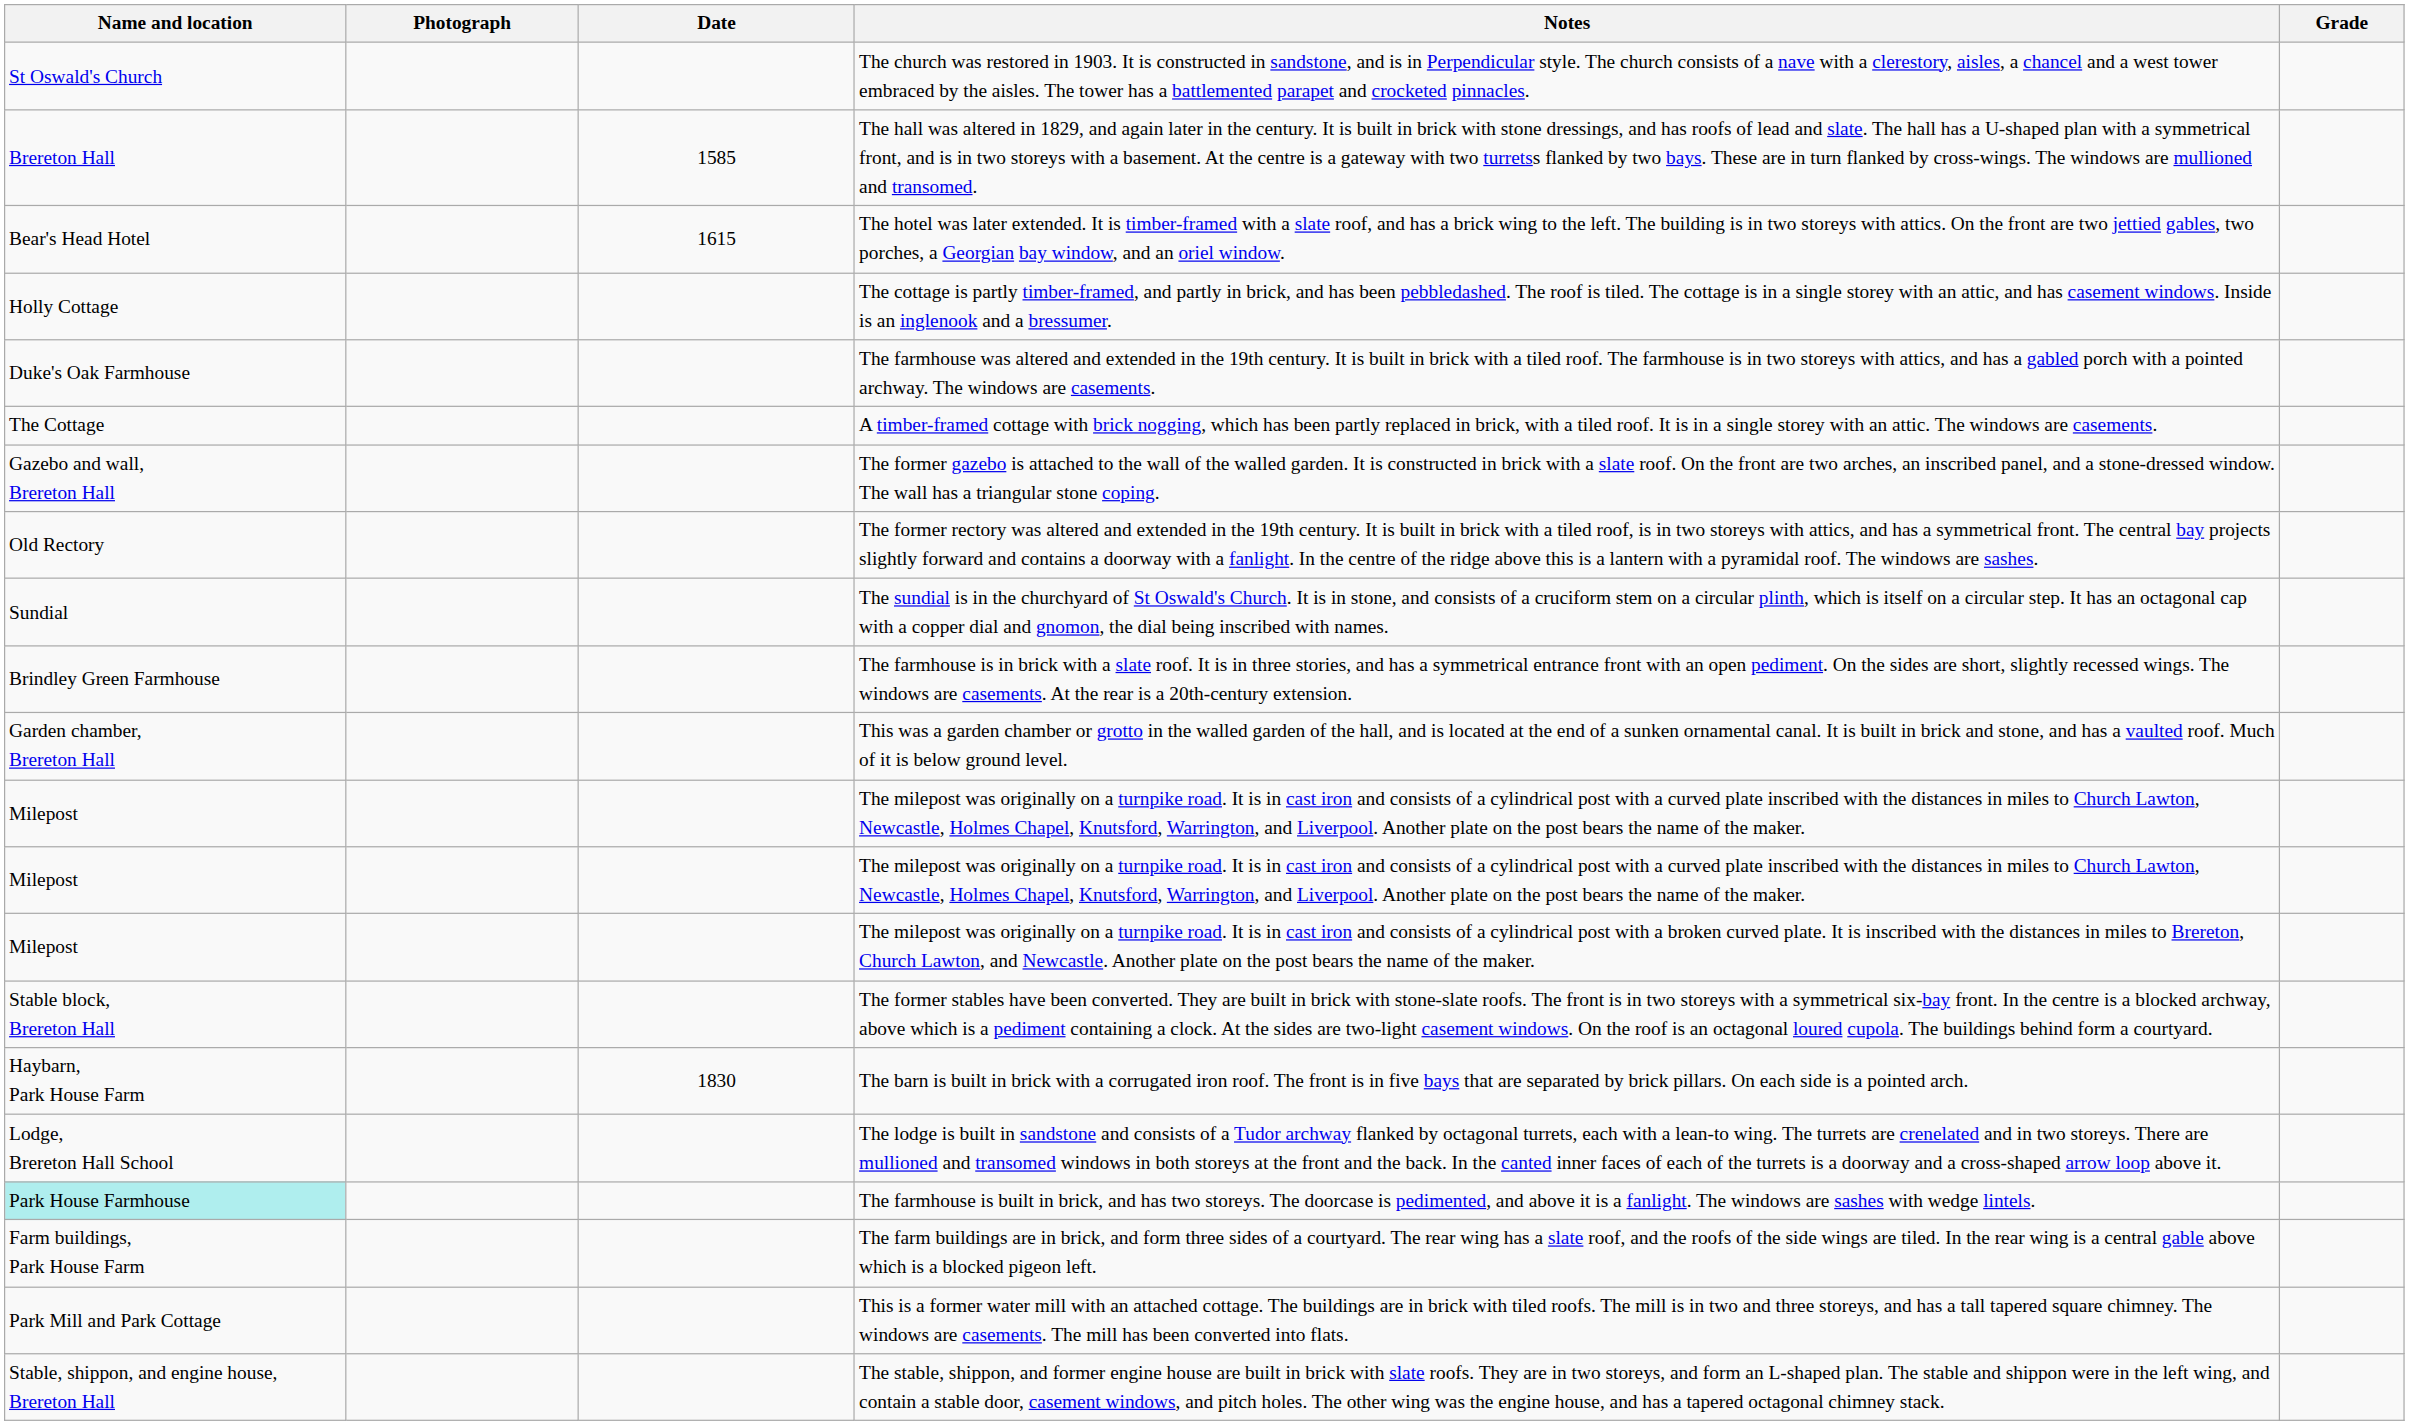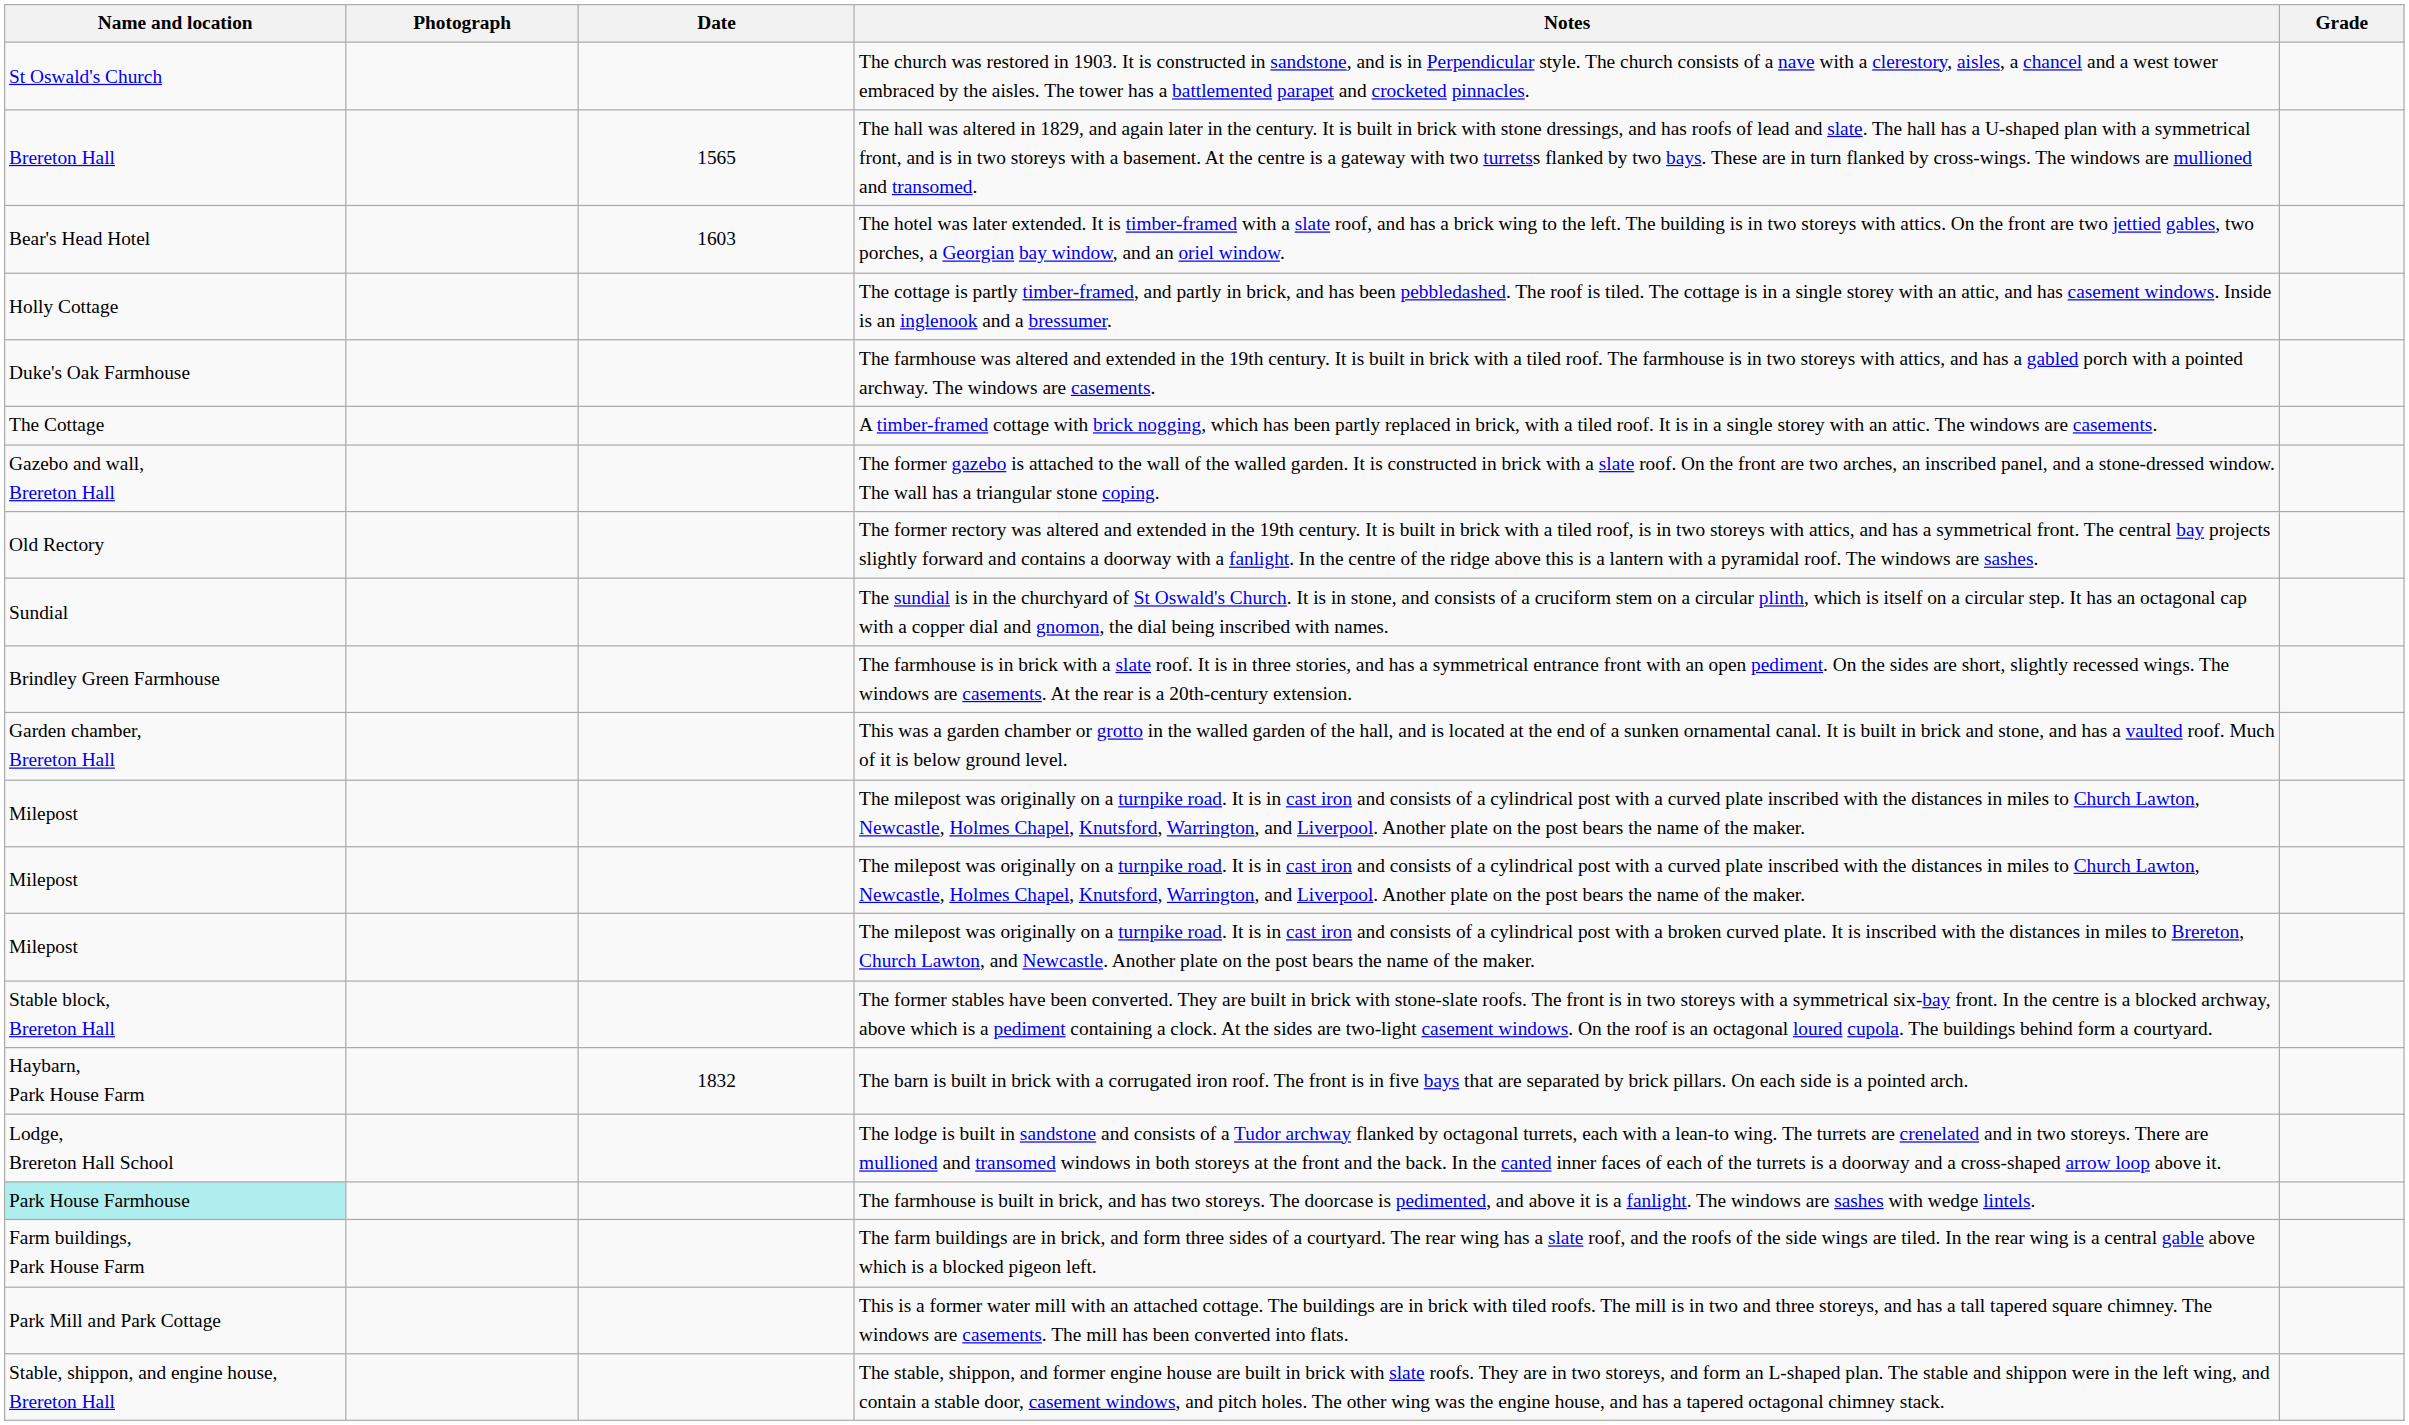(717, 157) 1585 -> (717, 157) 1565
(717, 239) 1615 -> (717, 239) 1603
(717, 1081) 1830 -> (717, 1081) 1832
